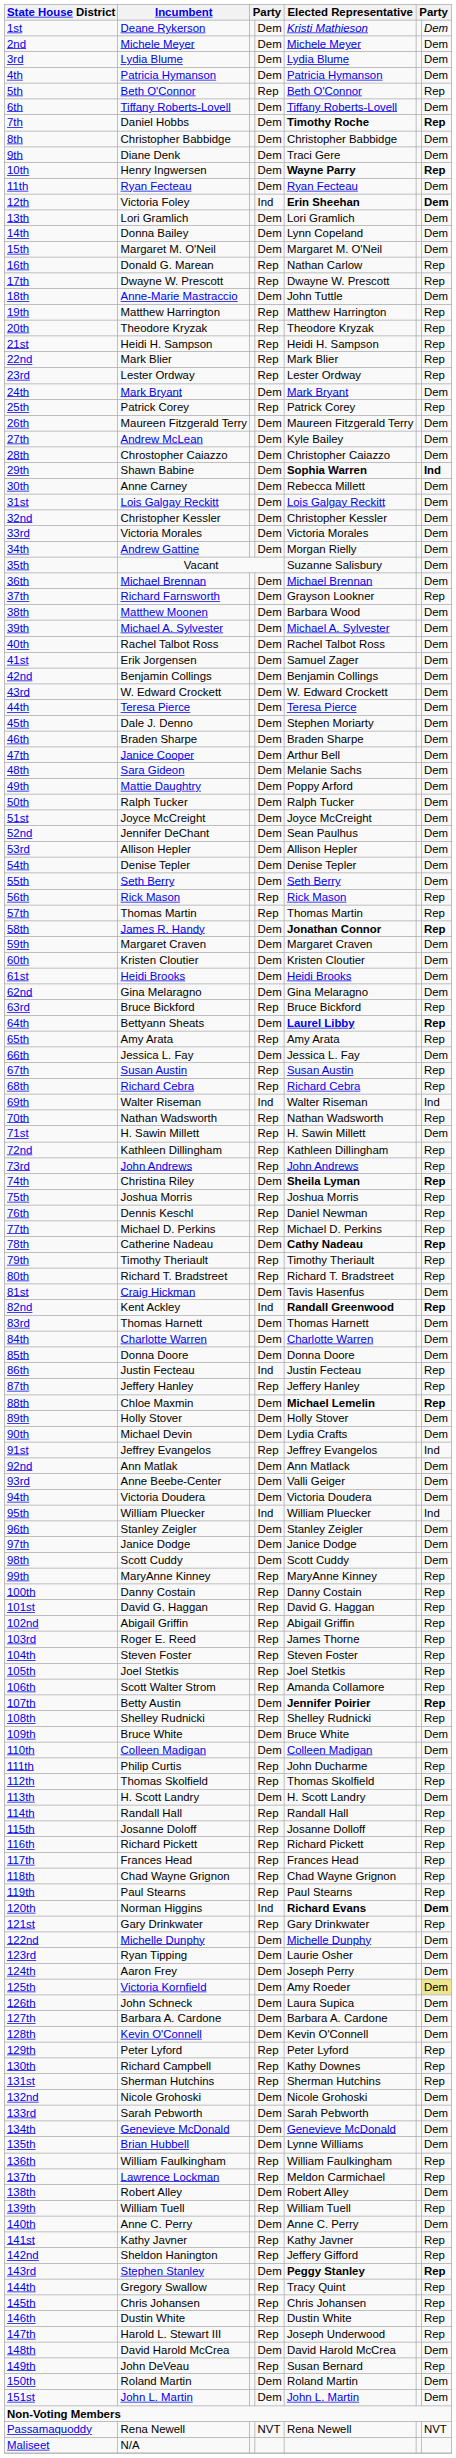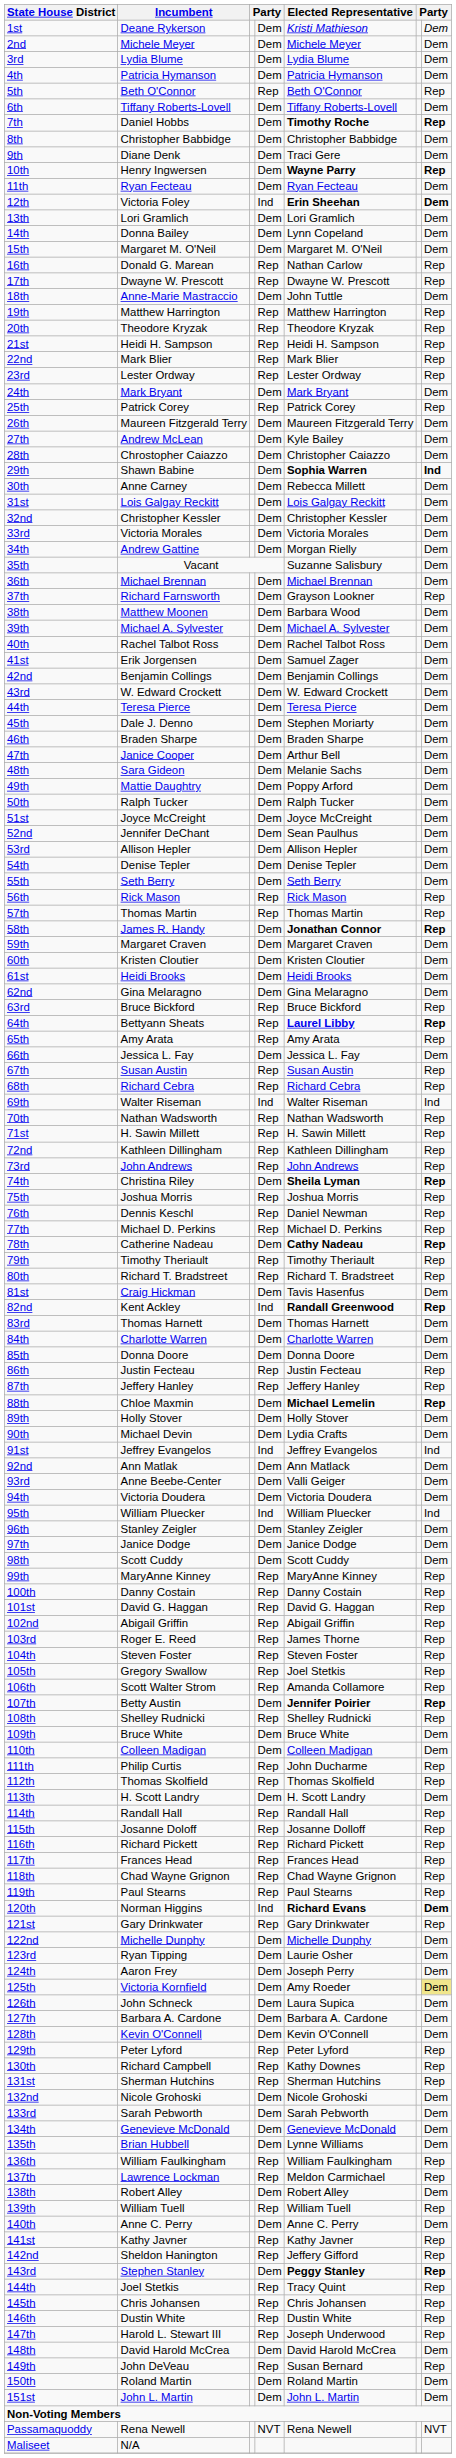(270, 1023) Dem -> (268, 1023) Rep
(436, 1134) Dem -> (434, 1134) Rep
(265, 1371) Ind -> (268, 1371) Rep
(268, 1450) Rep -> (265, 1450) Ind
(150, 1671) Joel Stetkis -> (164, 1671) Gregory Swallow
(164, 2287) Gregory Swallow -> (150, 2287) Joel Stetkis
